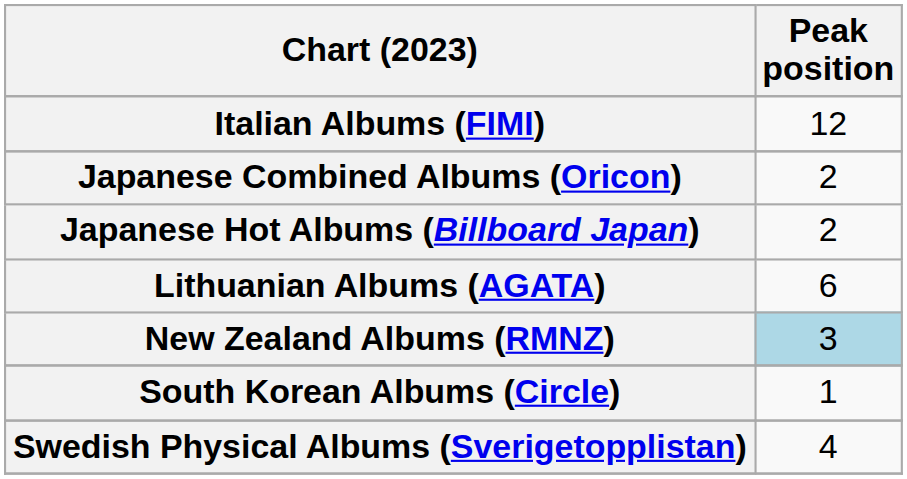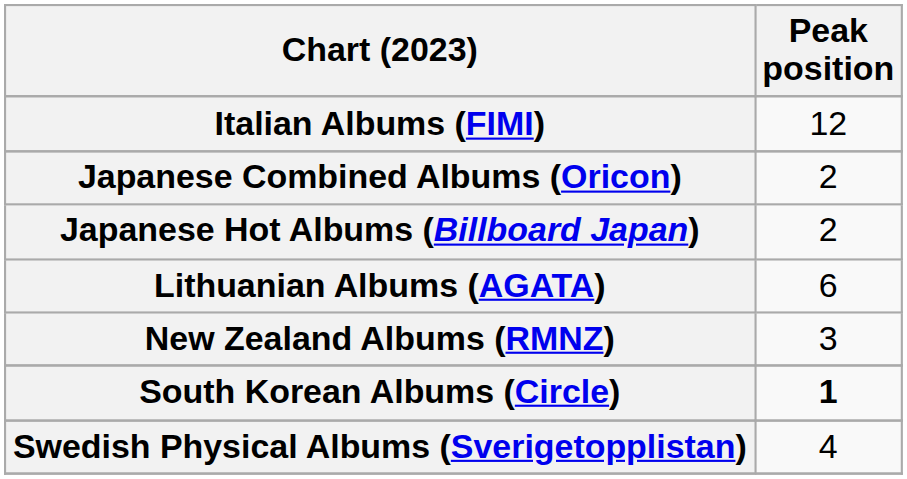(828, 338) lightblue background -> (828, 338) no background
(828, 392) normal -> (828, 392) bold
